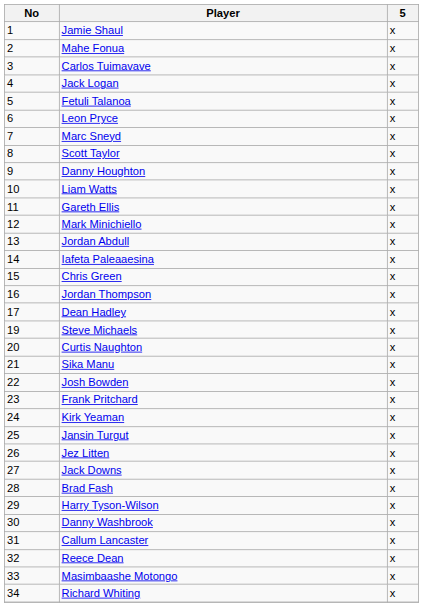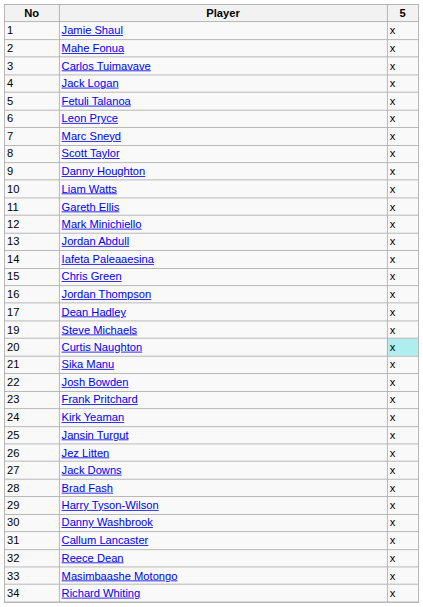(392, 347) no background -> (392, 347) paleturquoise background
